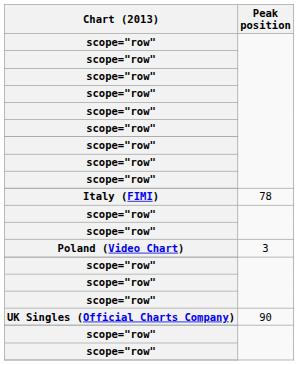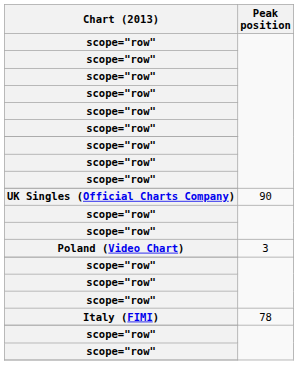rows swapped: (121, 197) <-> (121, 317)
